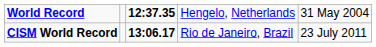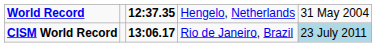(334, 32) no background -> (334, 32) lightblue background
